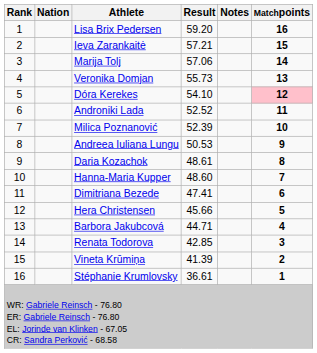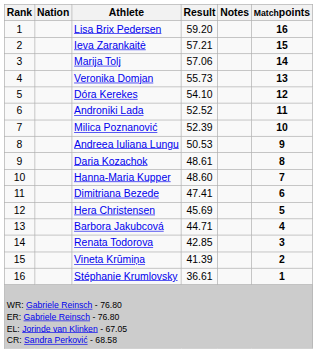(282, 95) pink background -> (282, 95) no background
(199, 210) 45.66 -> (199, 210) 45.69
